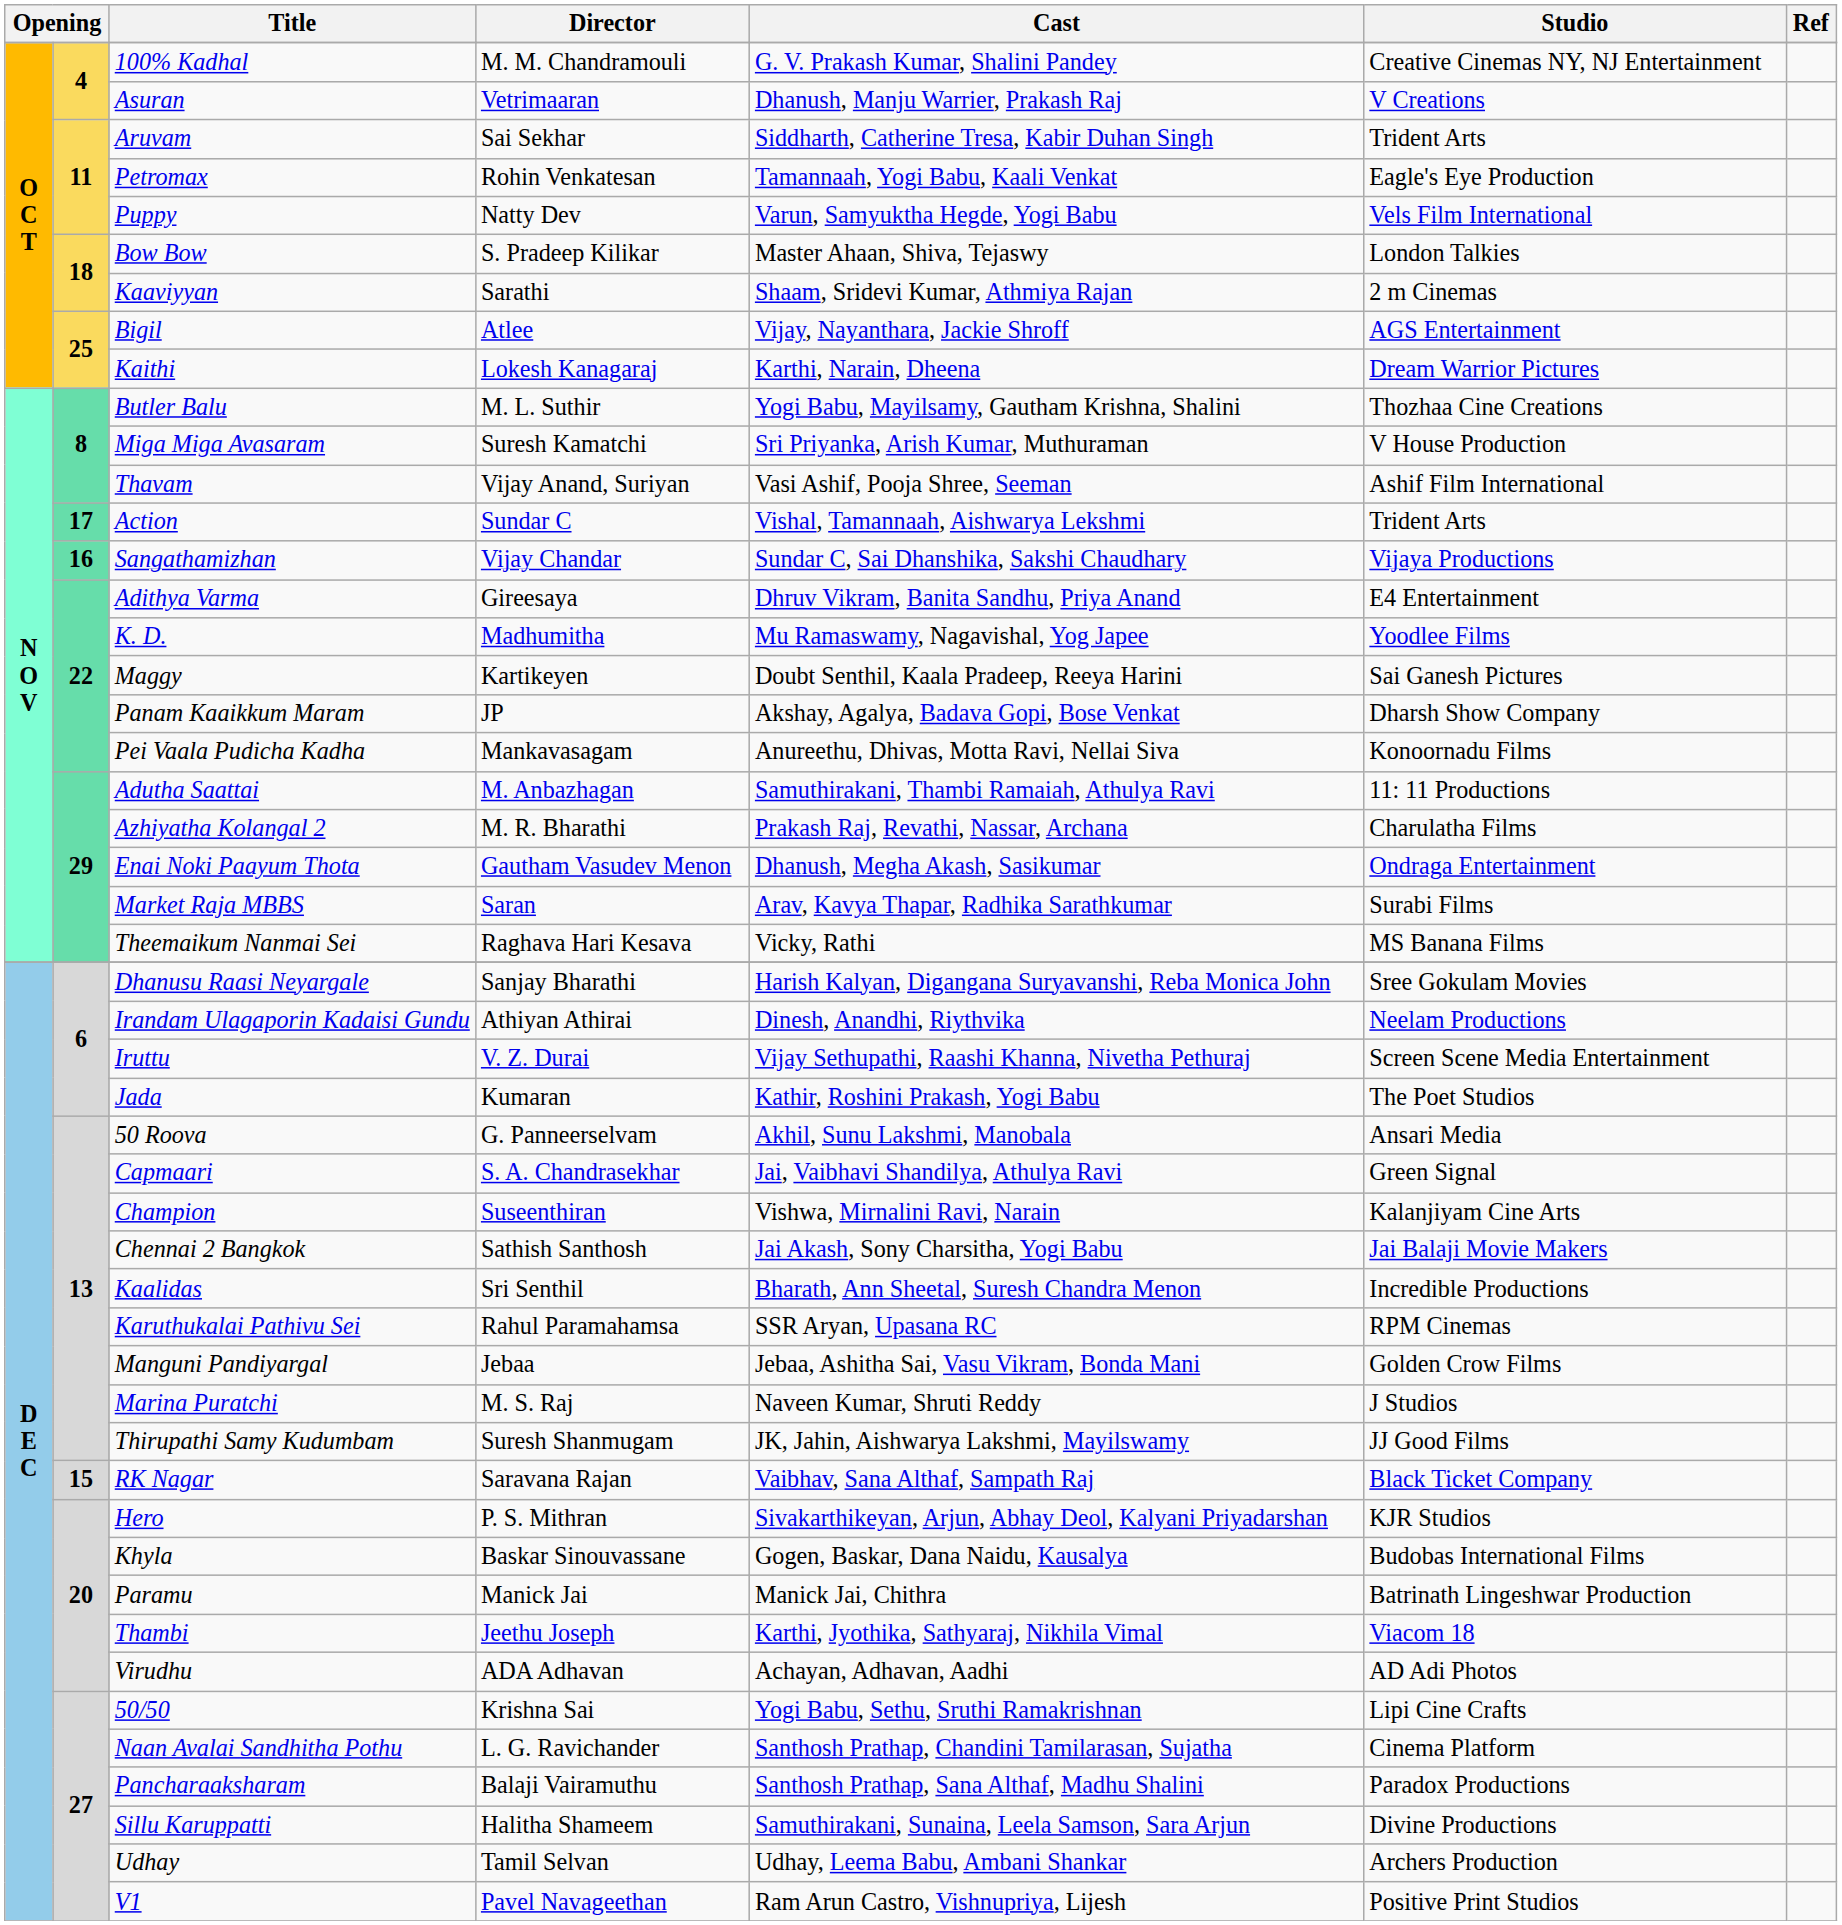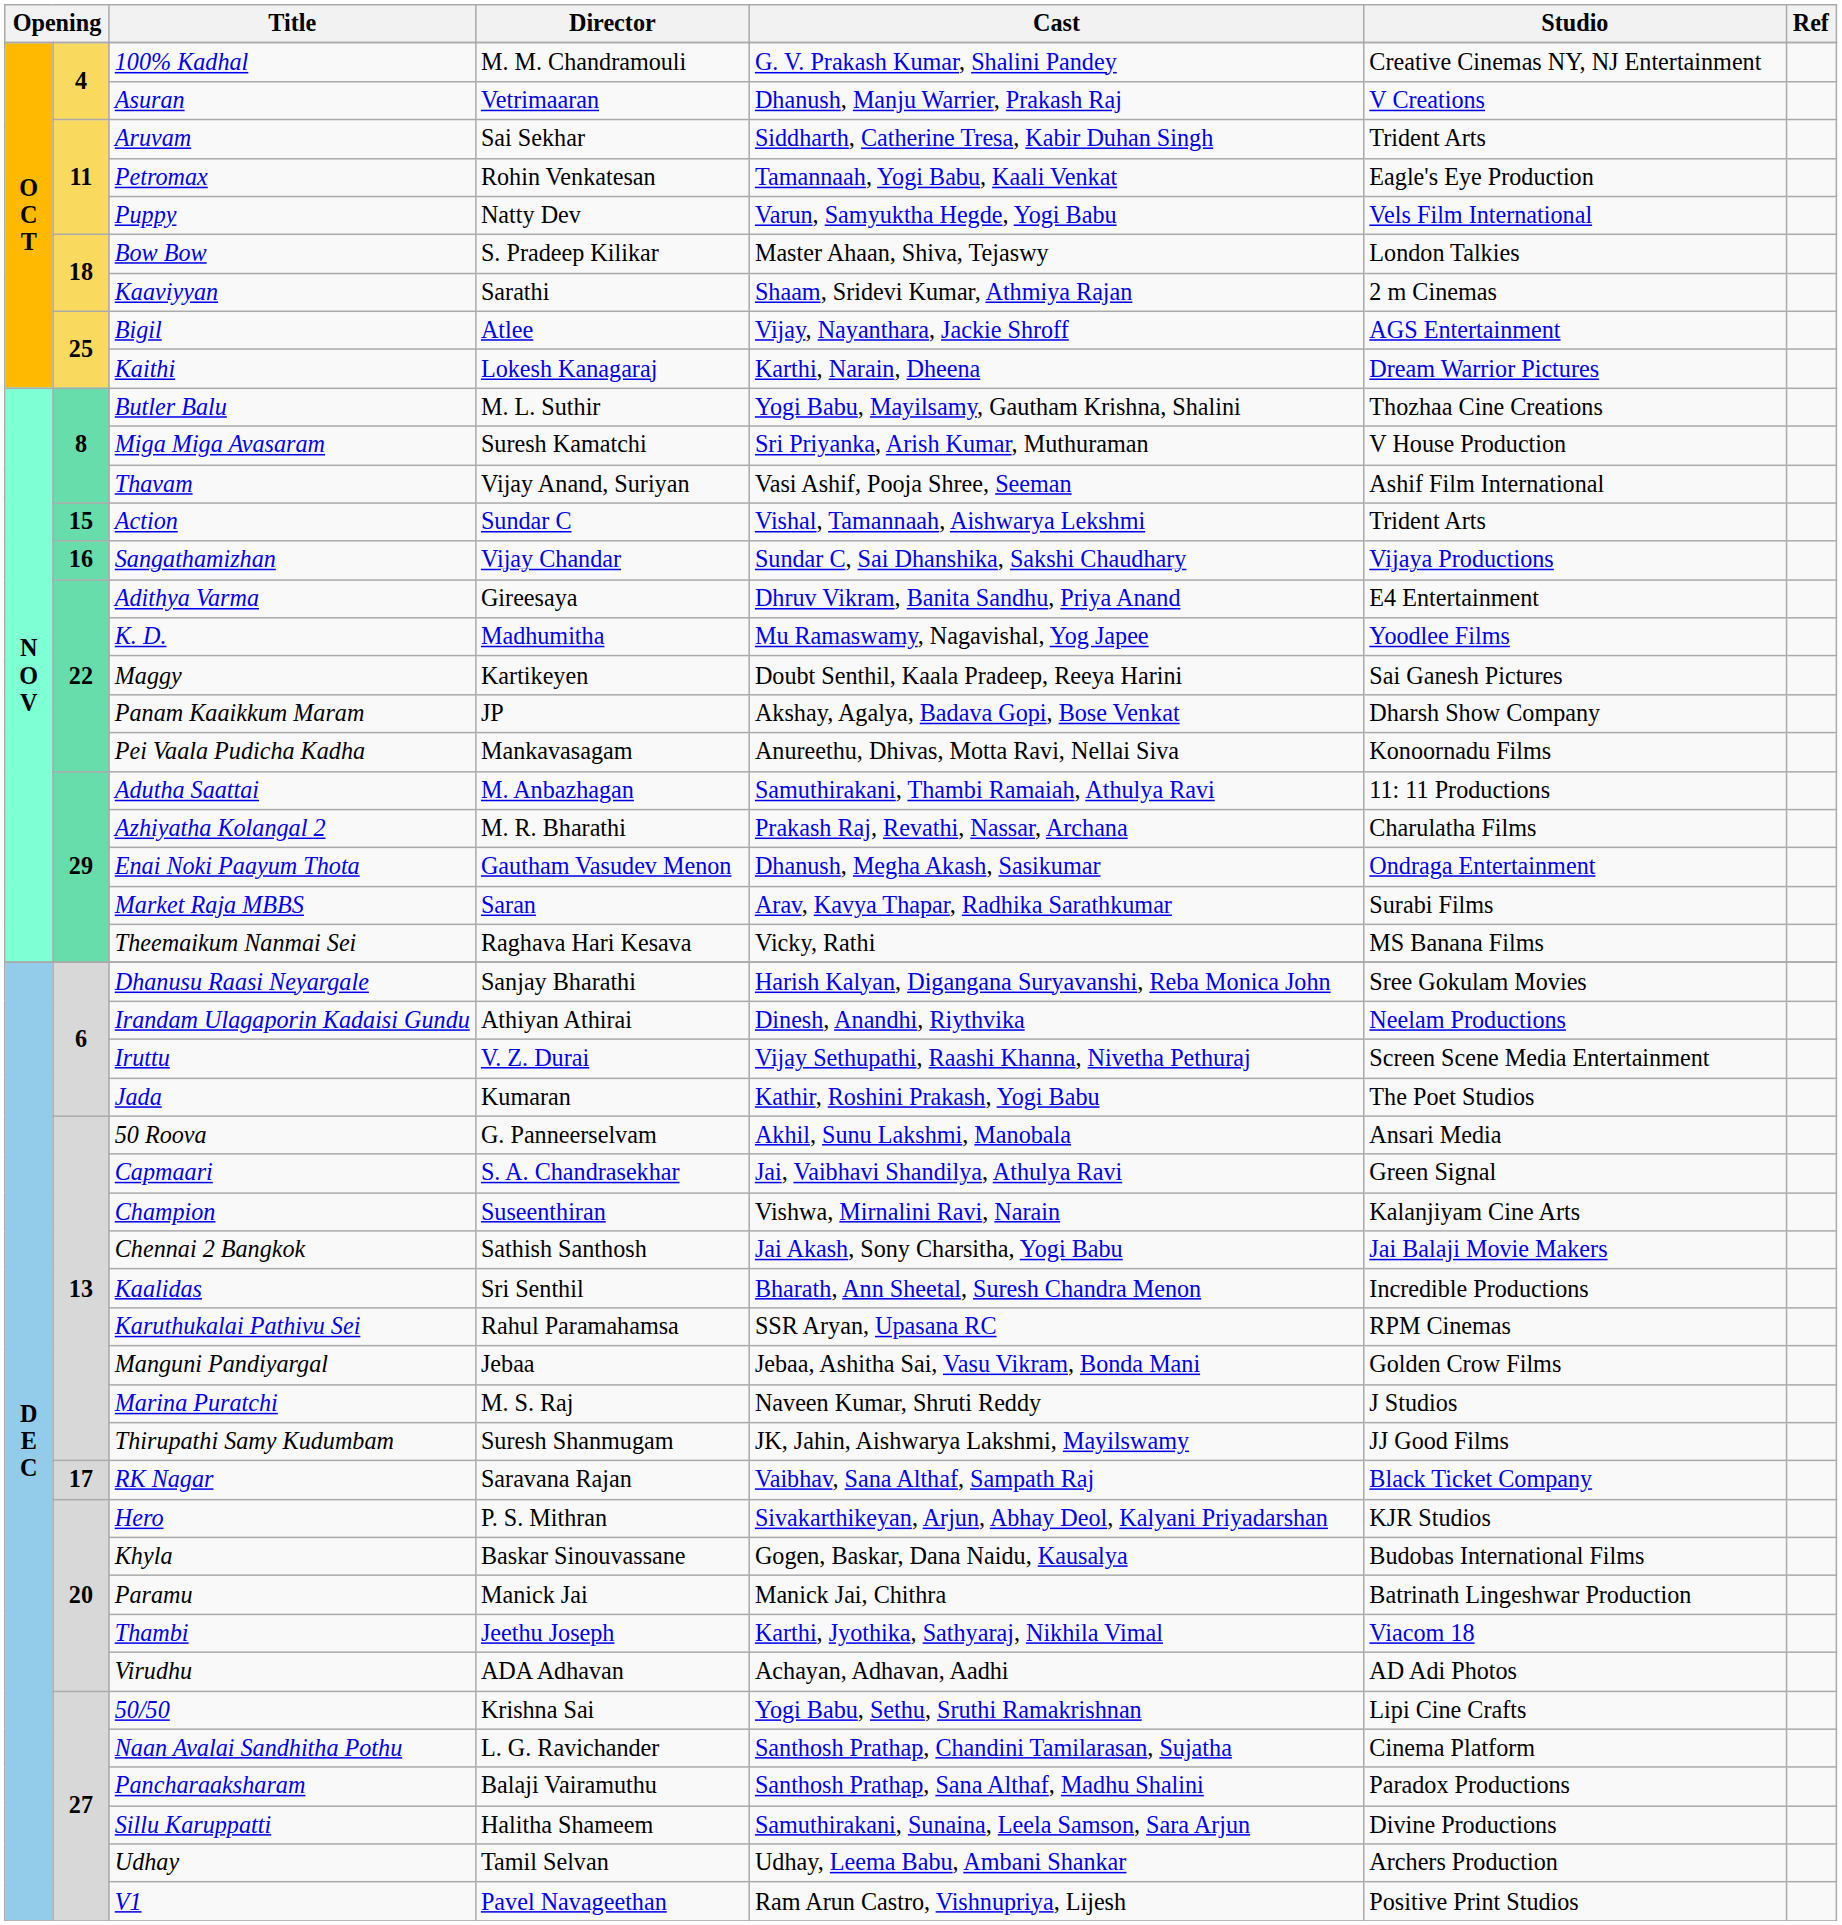(81, 521) 17 -> (81, 521) 15
(81, 1479) 15 -> (81, 1479) 17
